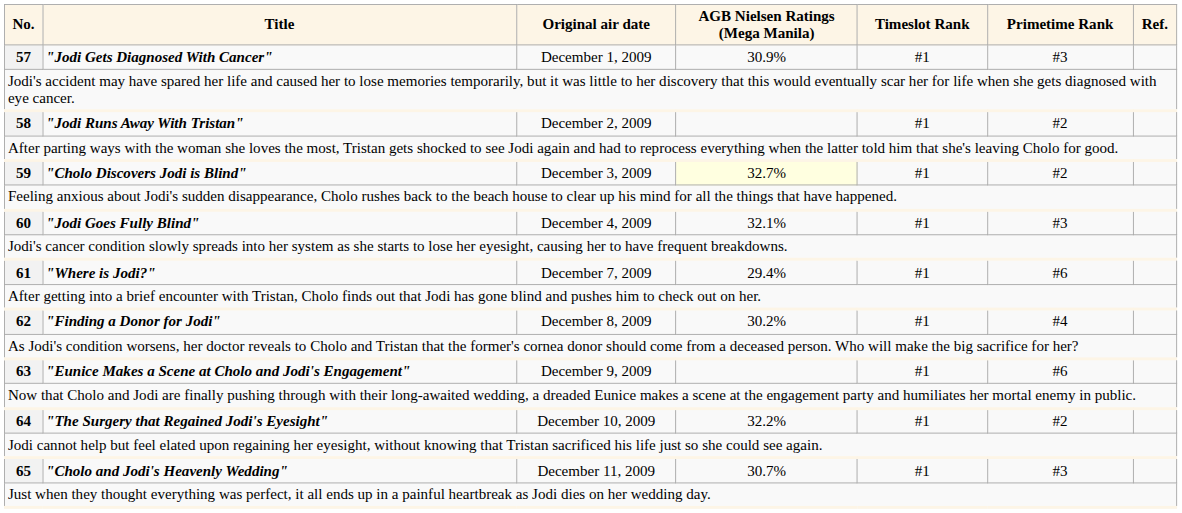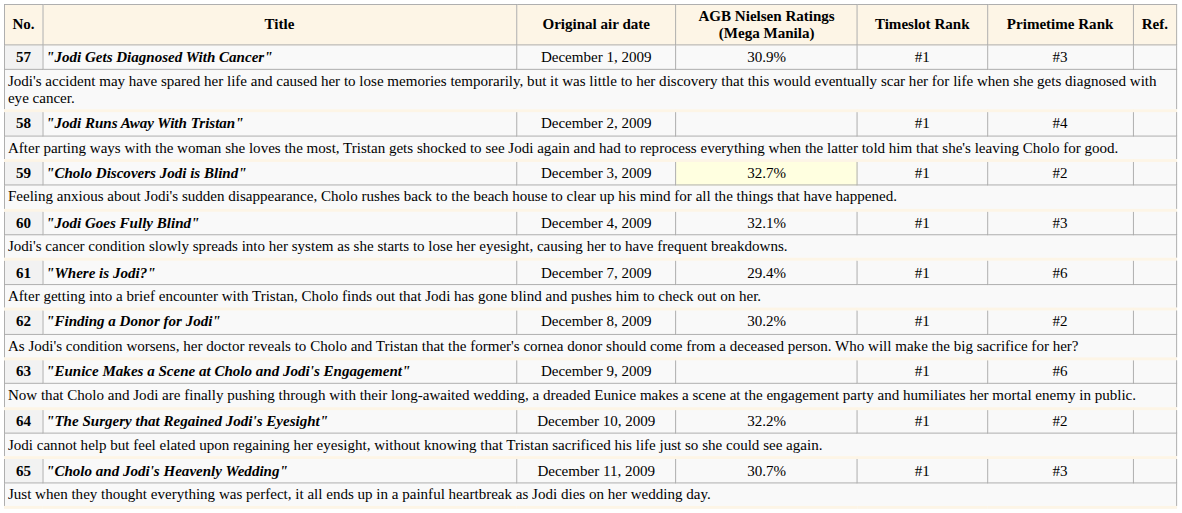(1060, 123) #2 -> (1060, 123) #4
(1060, 322) #4 -> (1060, 322) #2
